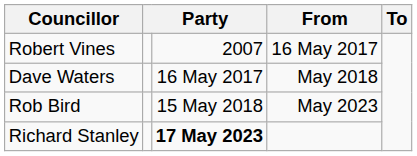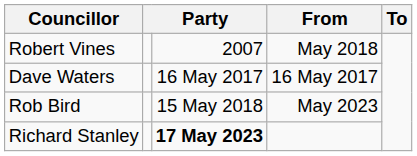(325, 48) 16 May 2017 -> (338, 48) May 2018
(338, 77) May 2018 -> (325, 77) 16 May 2017
